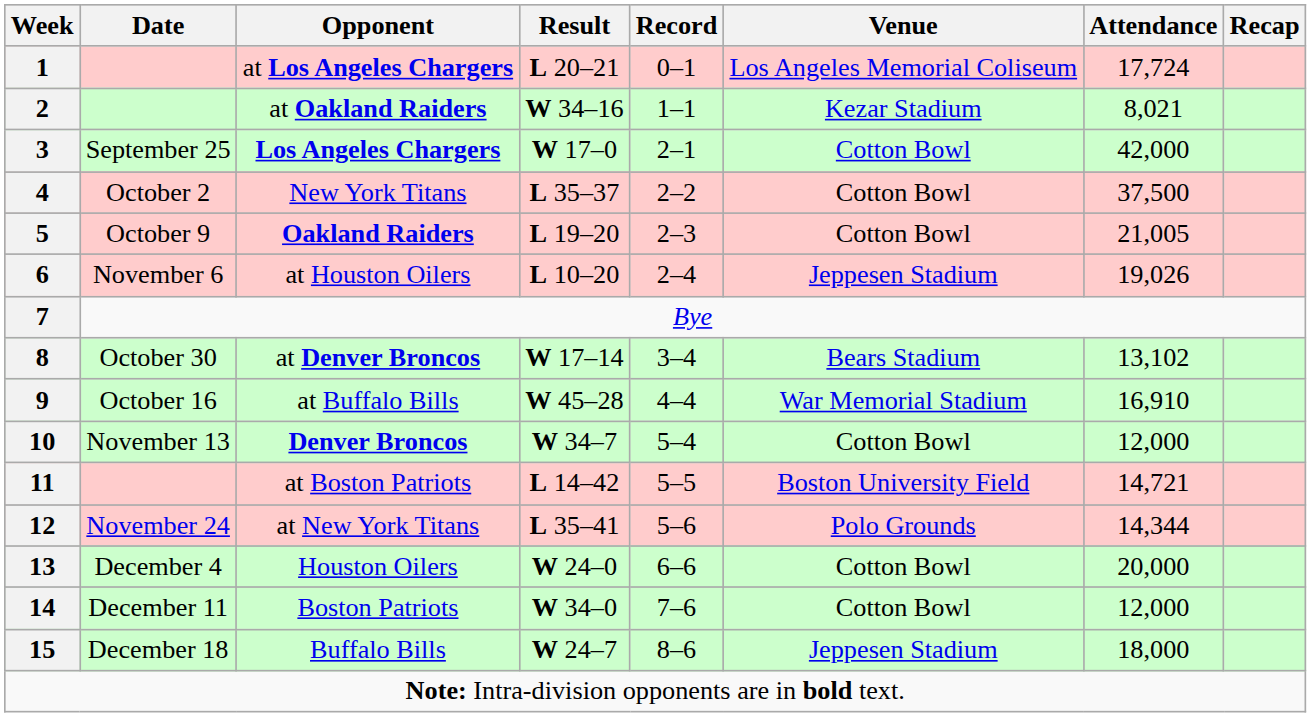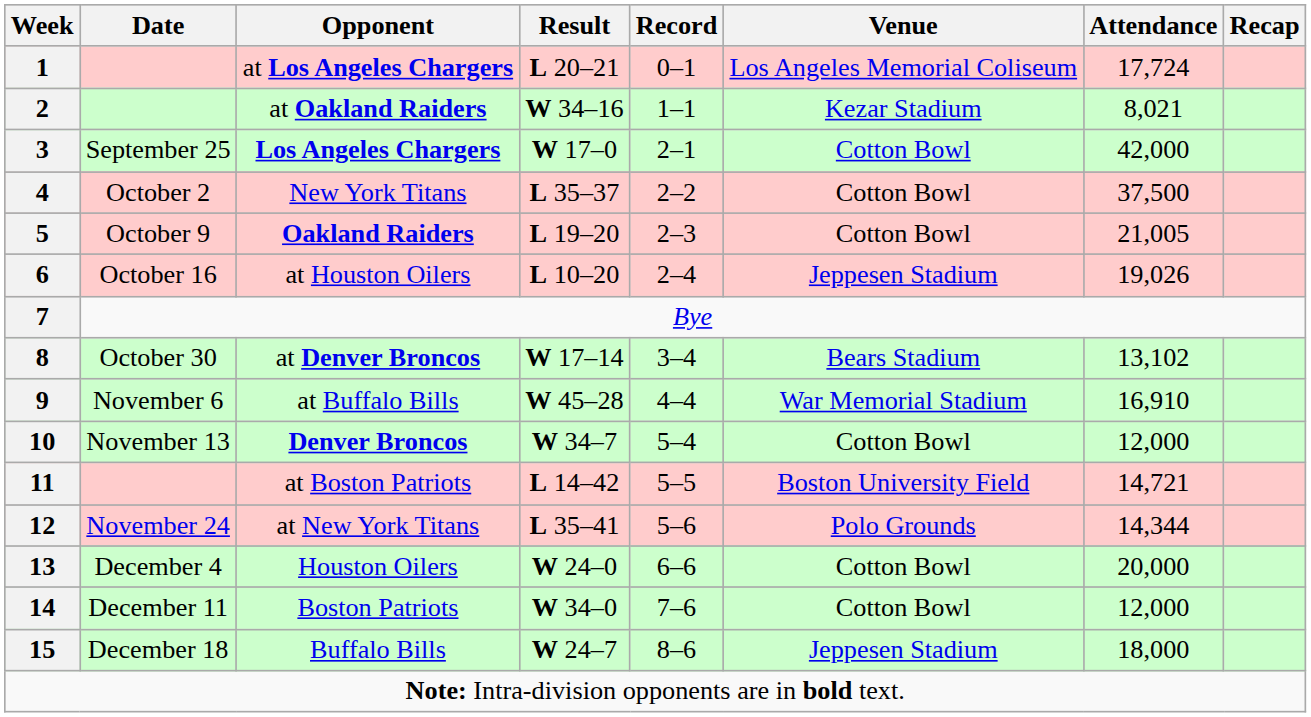(158, 274) November 6 -> (158, 274) October 16
(158, 399) October 16 -> (158, 399) November 6
